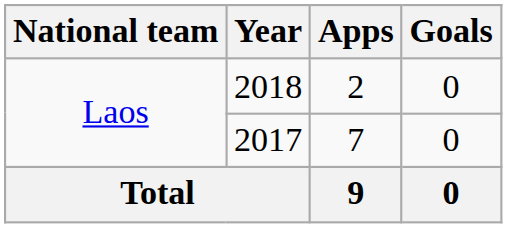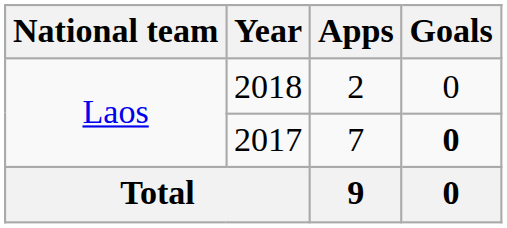(451, 139) normal -> (451, 139) bold
